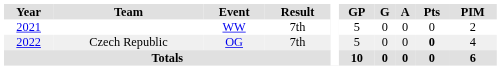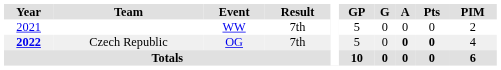(29, 42) normal -> (29, 42) bold
(405, 42) normal -> (405, 42) bold
